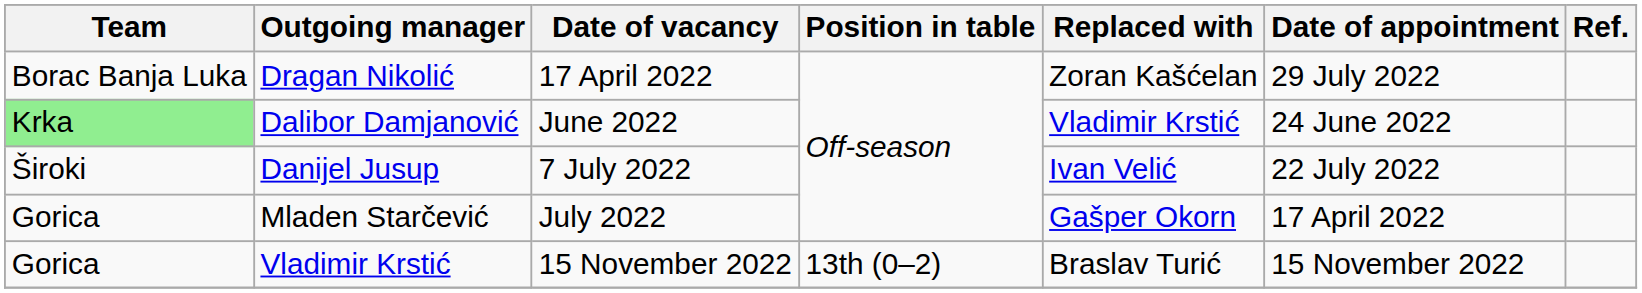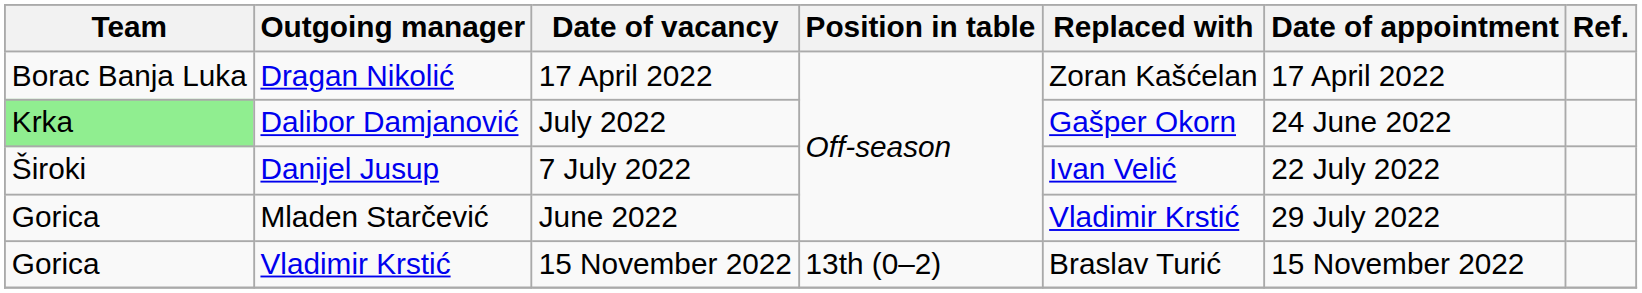(1356, 75) 29 July 2022 -> (1358, 75) 17 April 2022
(608, 122) June 2022 -> (602, 122) July 2022
(1144, 122) Vladimir Krstić -> (1143, 122) Gašper Okorn
(602, 216) July 2022 -> (608, 216) June 2022
(1143, 216) Gašper Okorn -> (1144, 216) Vladimir Krstić
(1358, 216) 17 April 2022 -> (1356, 216) 29 July 2022
